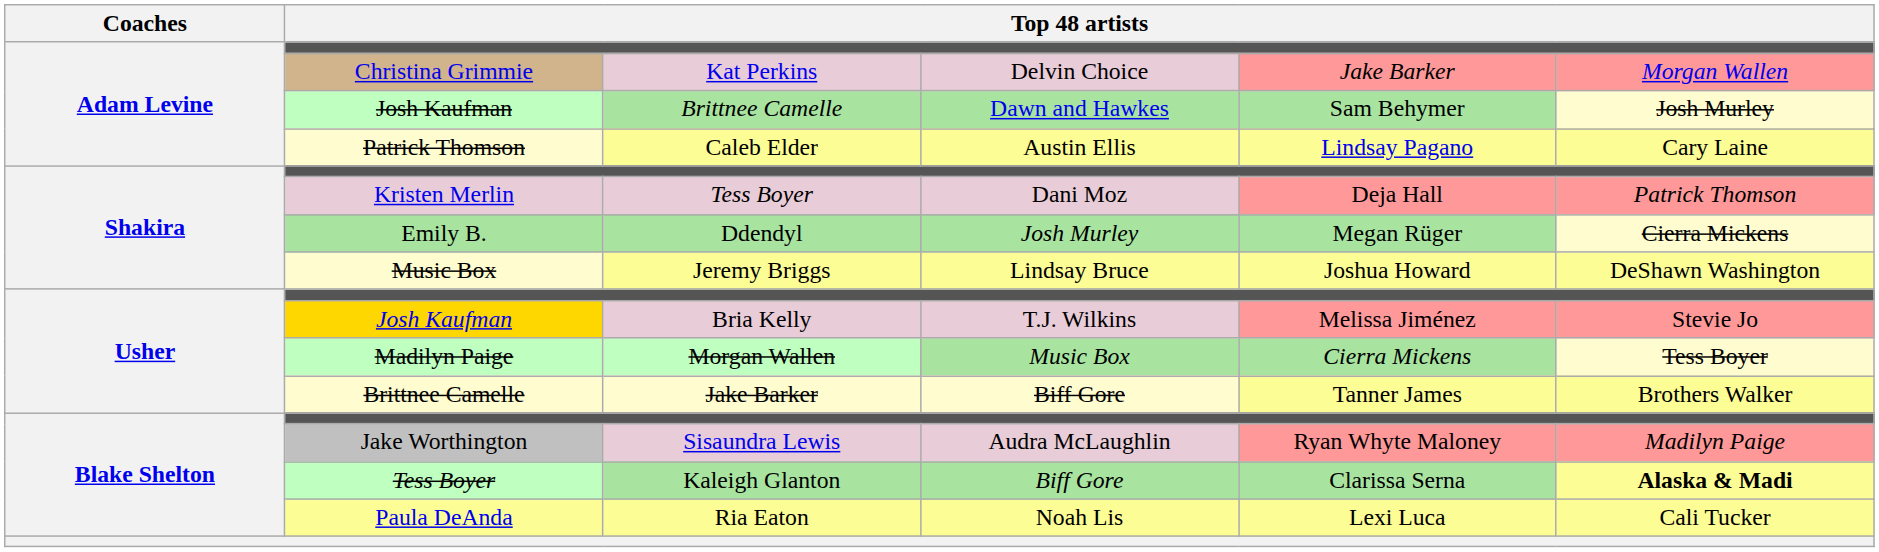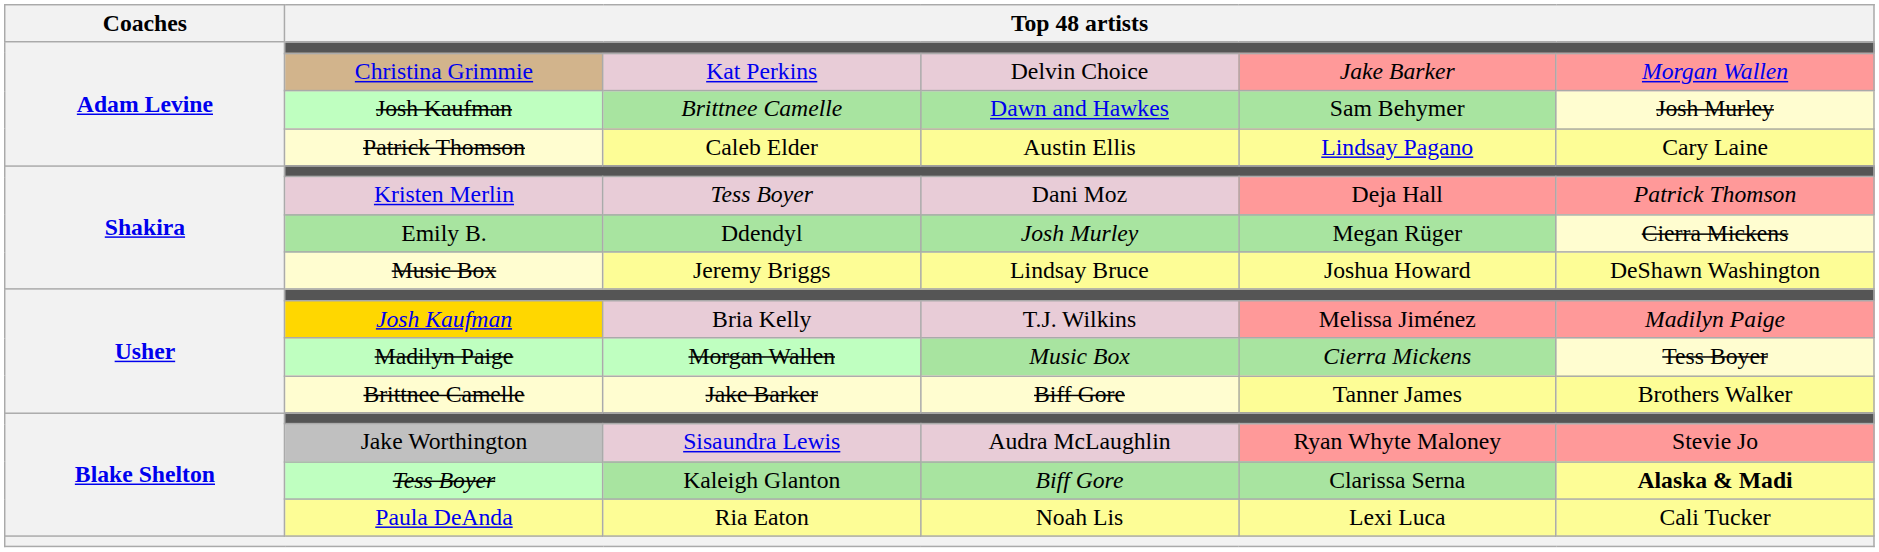(1715, 318) Stevie Jo -> (1715, 318) Madilyn Paige
(1715, 442) Madilyn Paige -> (1715, 442) Stevie Jo
